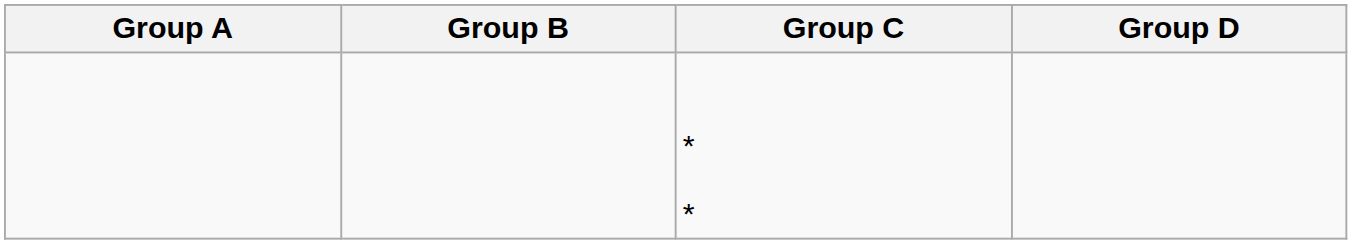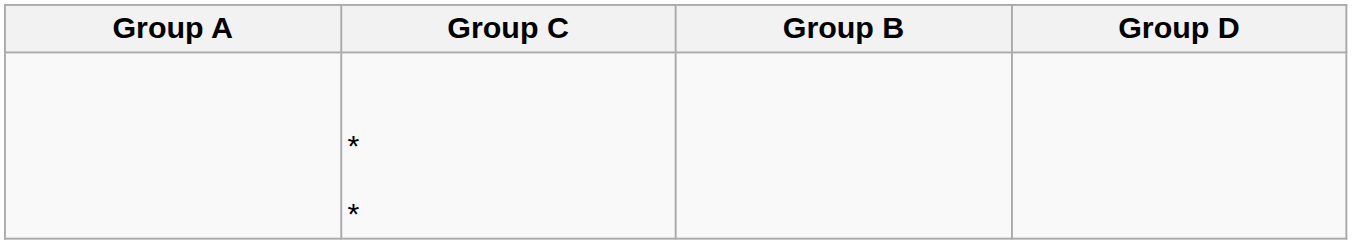columns swapped: (508, 28) <-> (844, 28)
